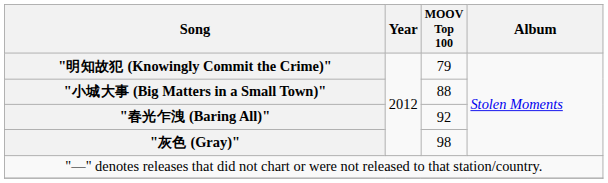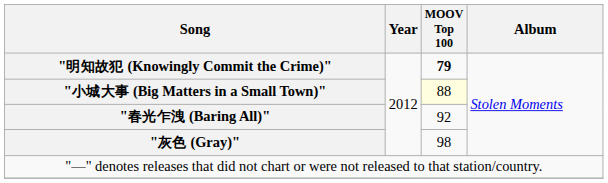(444, 66) normal -> (444, 66) bold
(444, 91) no background -> (444, 91) lightyellow background
